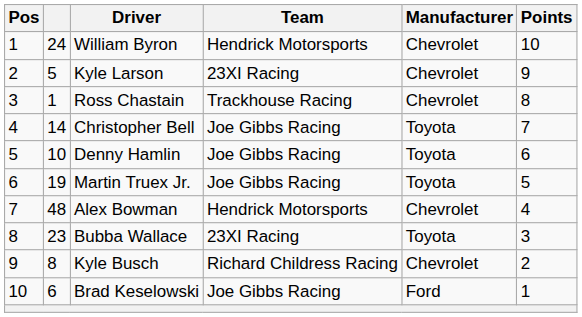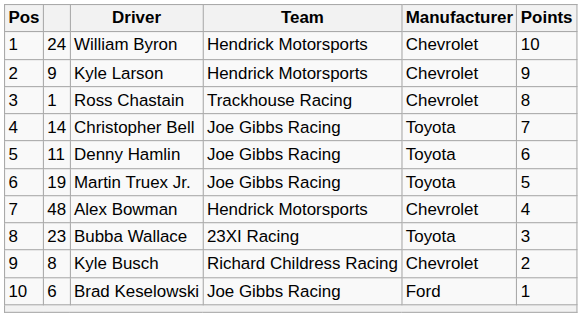(52, 72) 5 -> (52, 72) 9
(253, 72) 23XI Racing -> (287, 72) Hendrick Motorsports
(57, 154) 10 -> (56, 154) 11
